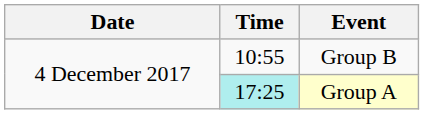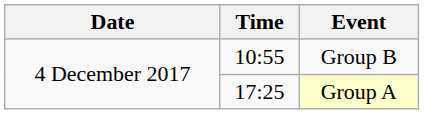(260, 91) paleturquoise background -> (260, 91) no background
